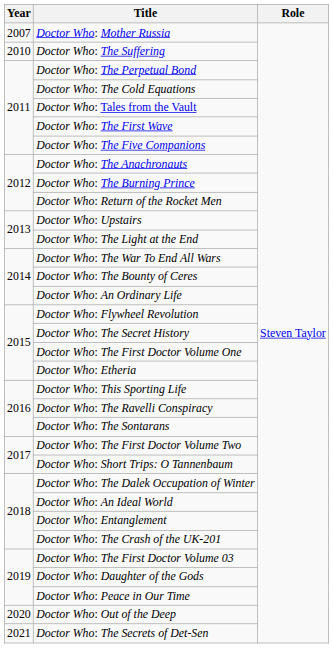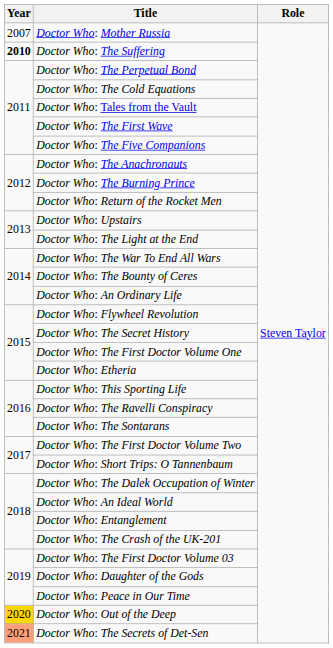(19, 51) normal -> (19, 51) bold
(19, 614) no background -> (19, 614) gold background
(19, 633) no background -> (19, 633) lightsalmon background
